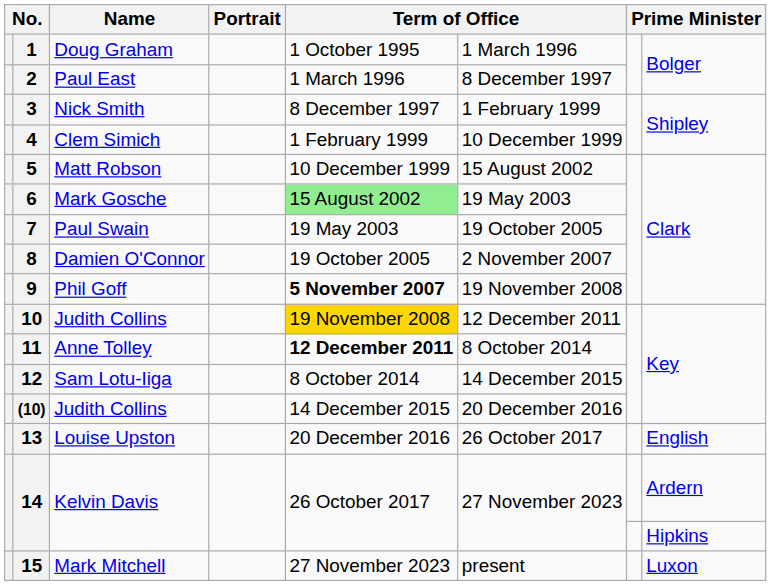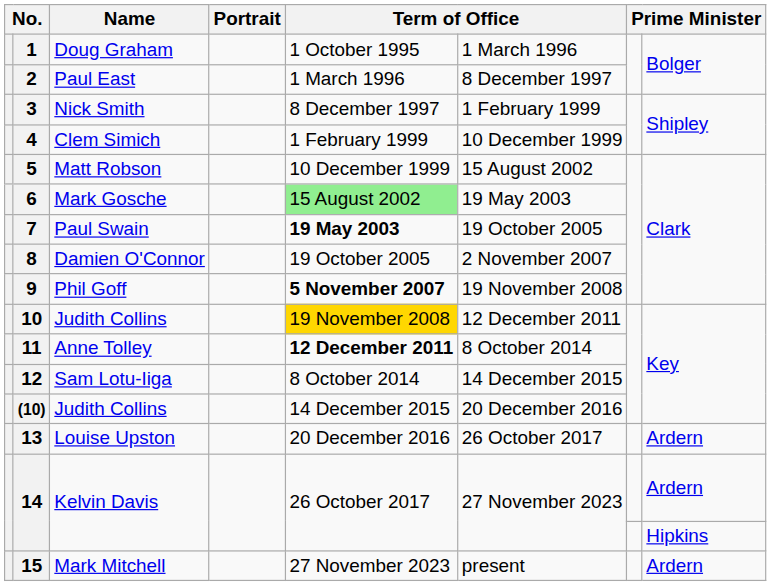(344, 229) normal -> (345, 229) bold
(677, 438) English -> (675, 438) Ardern
(672, 565) Luxon -> (675, 565) Ardern
